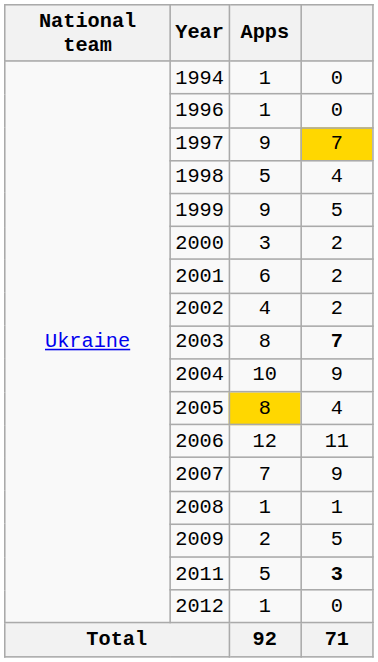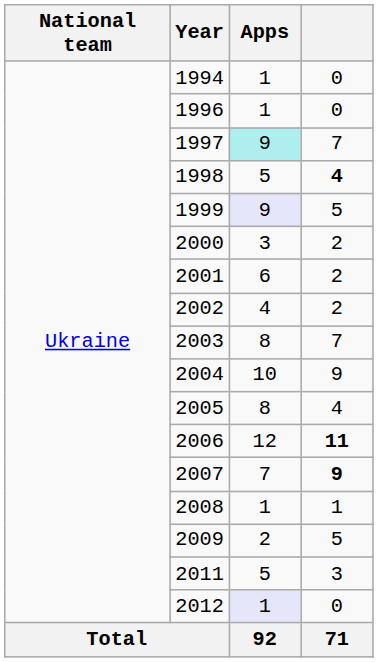(265, 144) no background -> (265, 144) paleturquoise background
(337, 144) gold background -> (337, 144) no background
(337, 177) normal -> (337, 177) bold
(265, 210) no background -> (265, 210) lavender background
(337, 342) bold -> (337, 342) normal
(265, 408) gold background -> (265, 408) no background
(337, 441) normal -> (337, 441) bold
(337, 474) normal -> (337, 474) bold
(337, 574) bold -> (337, 574) normal
(265, 607) no background -> (265, 607) lavender background
